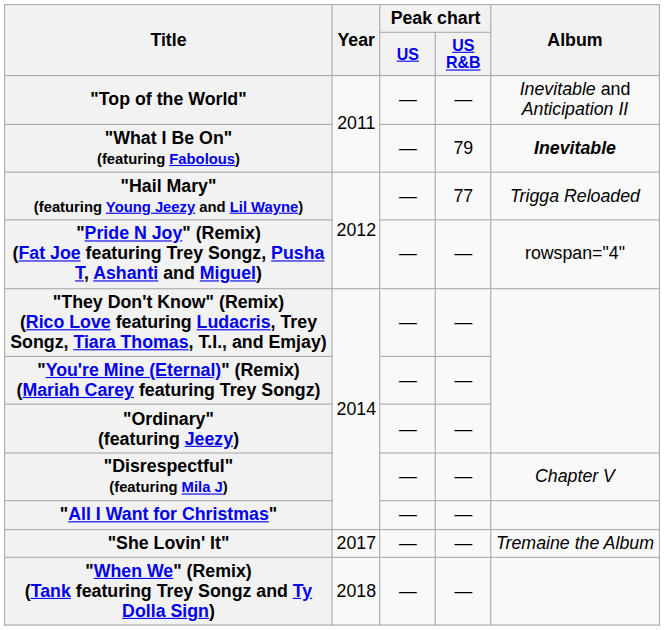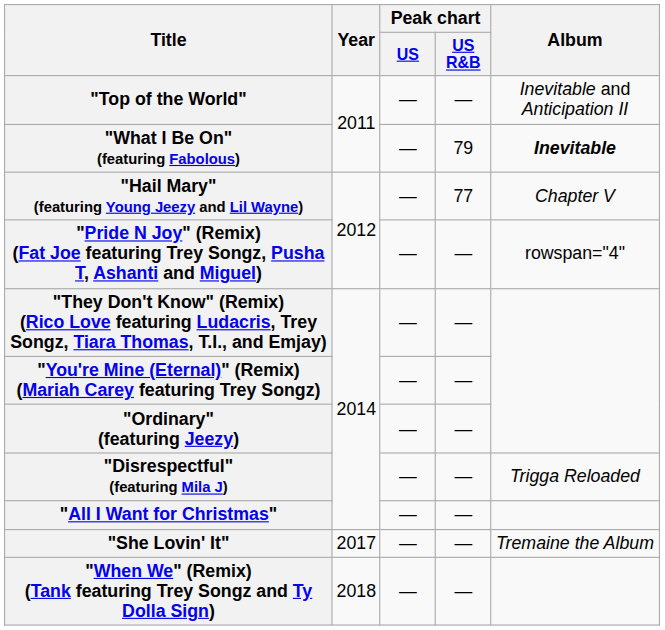(575, 196) Trigga Reloaded -> (575, 196) Chapter V
(575, 476) Chapter V -> (575, 476) Trigga Reloaded
